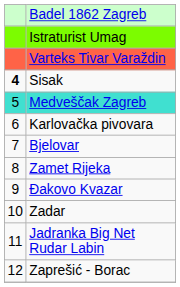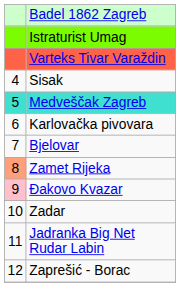(15, 80) bold -> (15, 80) normal
(15, 168) no background -> (15, 168) lightsalmon background
(15, 189) no background -> (15, 189) pink background
